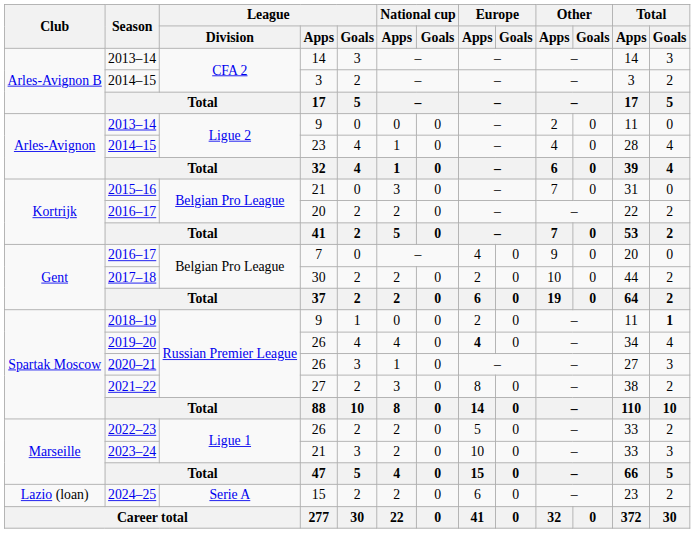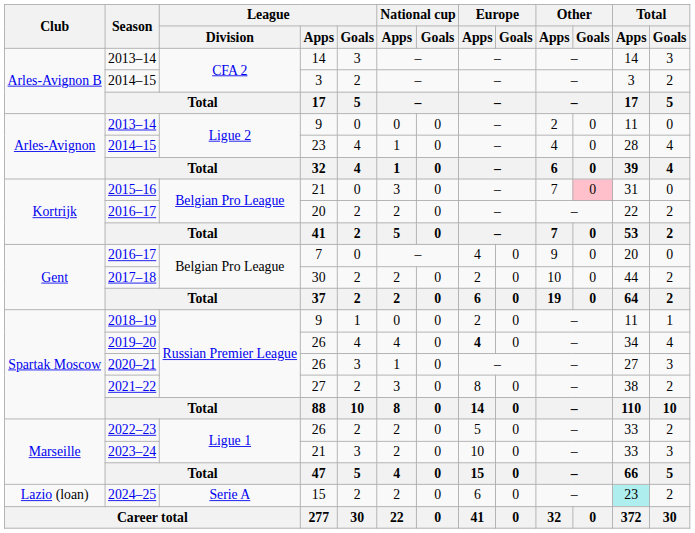(593, 189) no background -> (593, 189) pink background
(670, 320) bold -> (670, 320) normal
(631, 495) no background -> (631, 495) paleturquoise background
